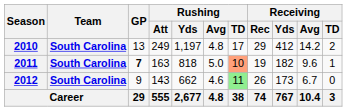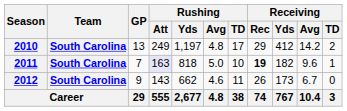(139, 64) bold -> (139, 64) normal
(160, 64) no background -> (160, 64) lavender background
(238, 64) lightsalmon background -> (238, 64) no background
(260, 64) normal -> (260, 64) bold
(238, 81) lightgreen background -> (238, 81) no background
